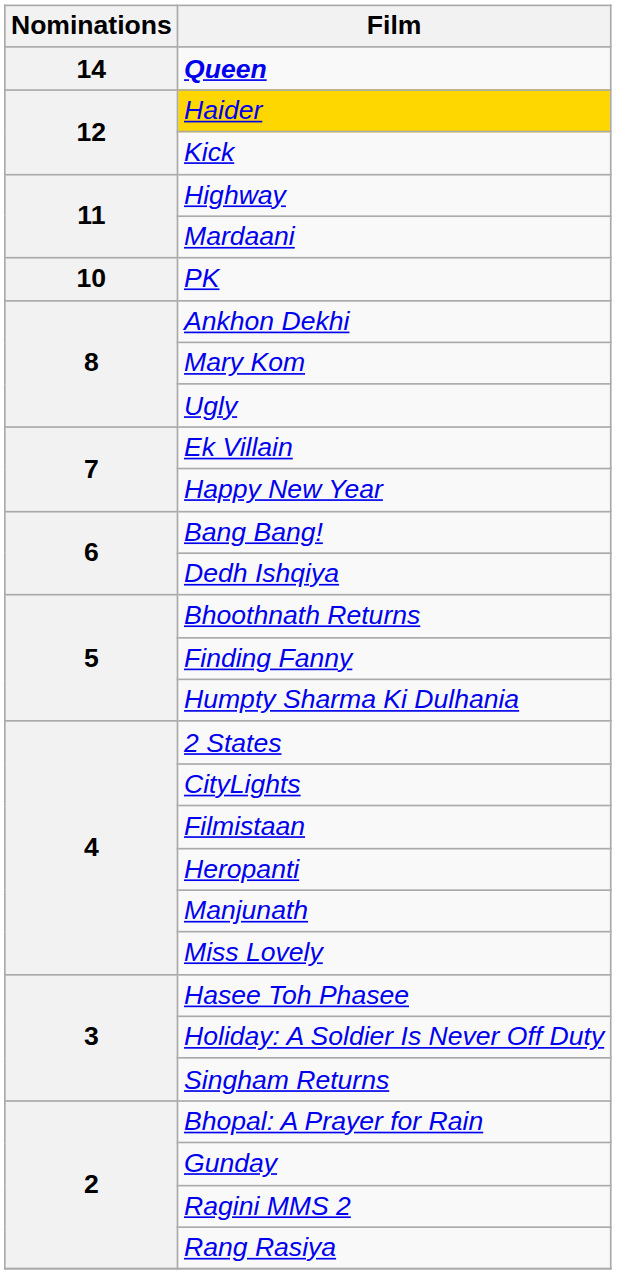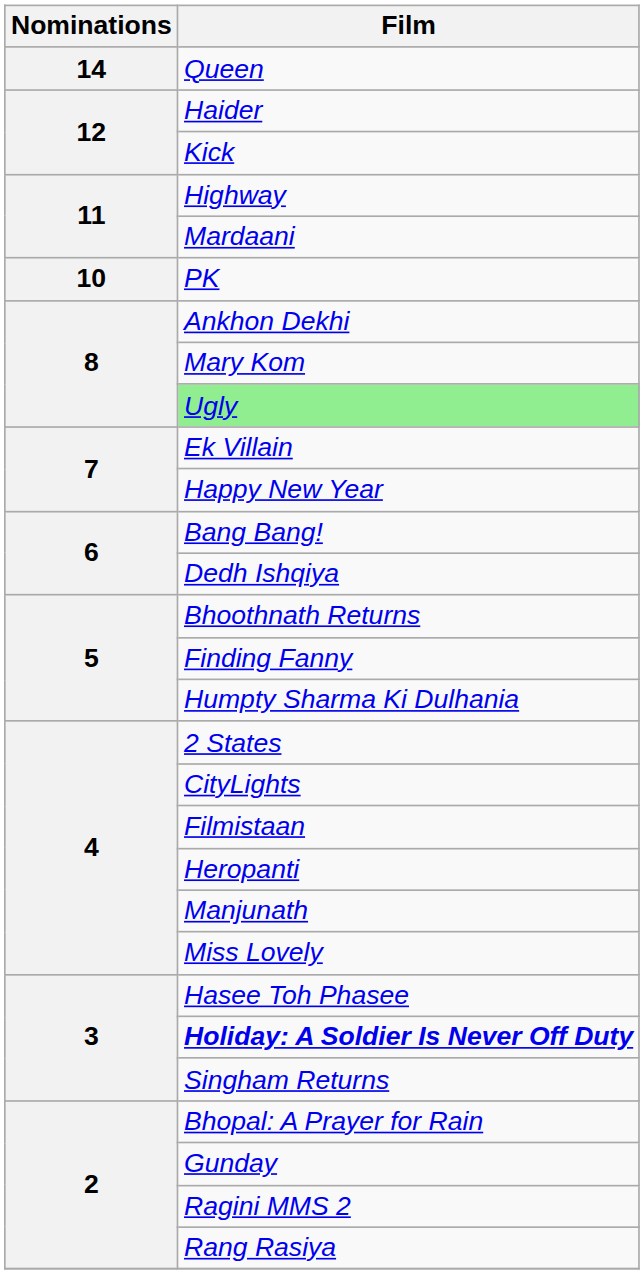(225, 68) bold -> (224, 68) normal
(223, 110) gold background -> (223, 110) no background
(211, 405) no background -> (211, 405) lightgreen background
(394, 1037) normal -> (409, 1037) bold
